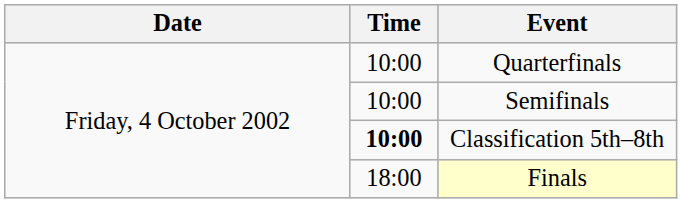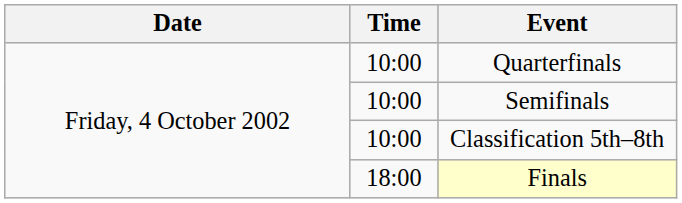(394, 139) bold -> (394, 139) normal
